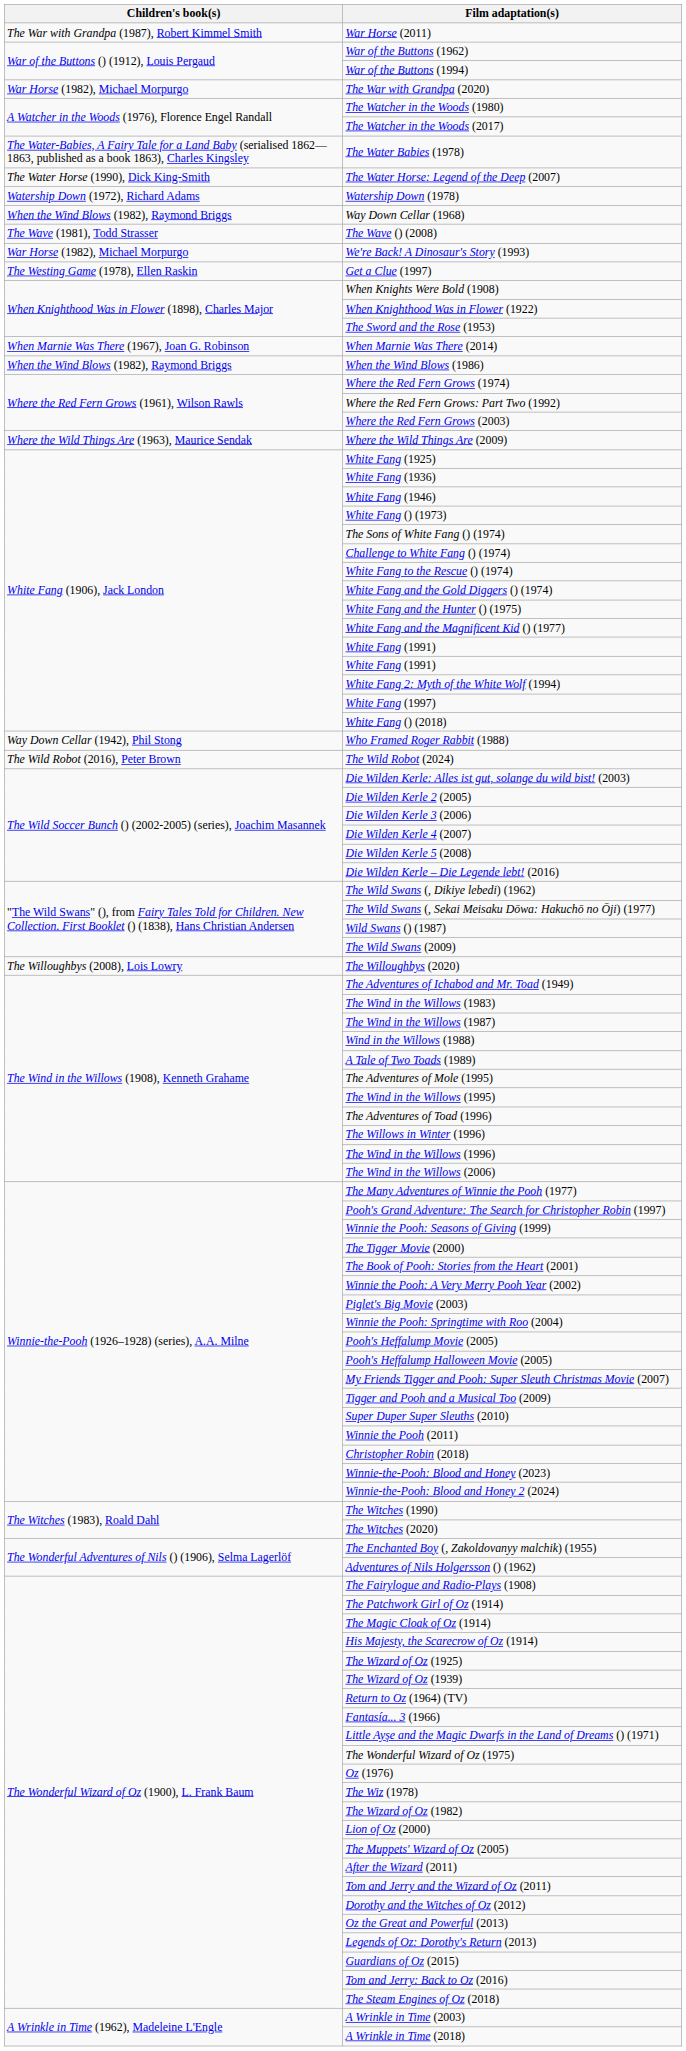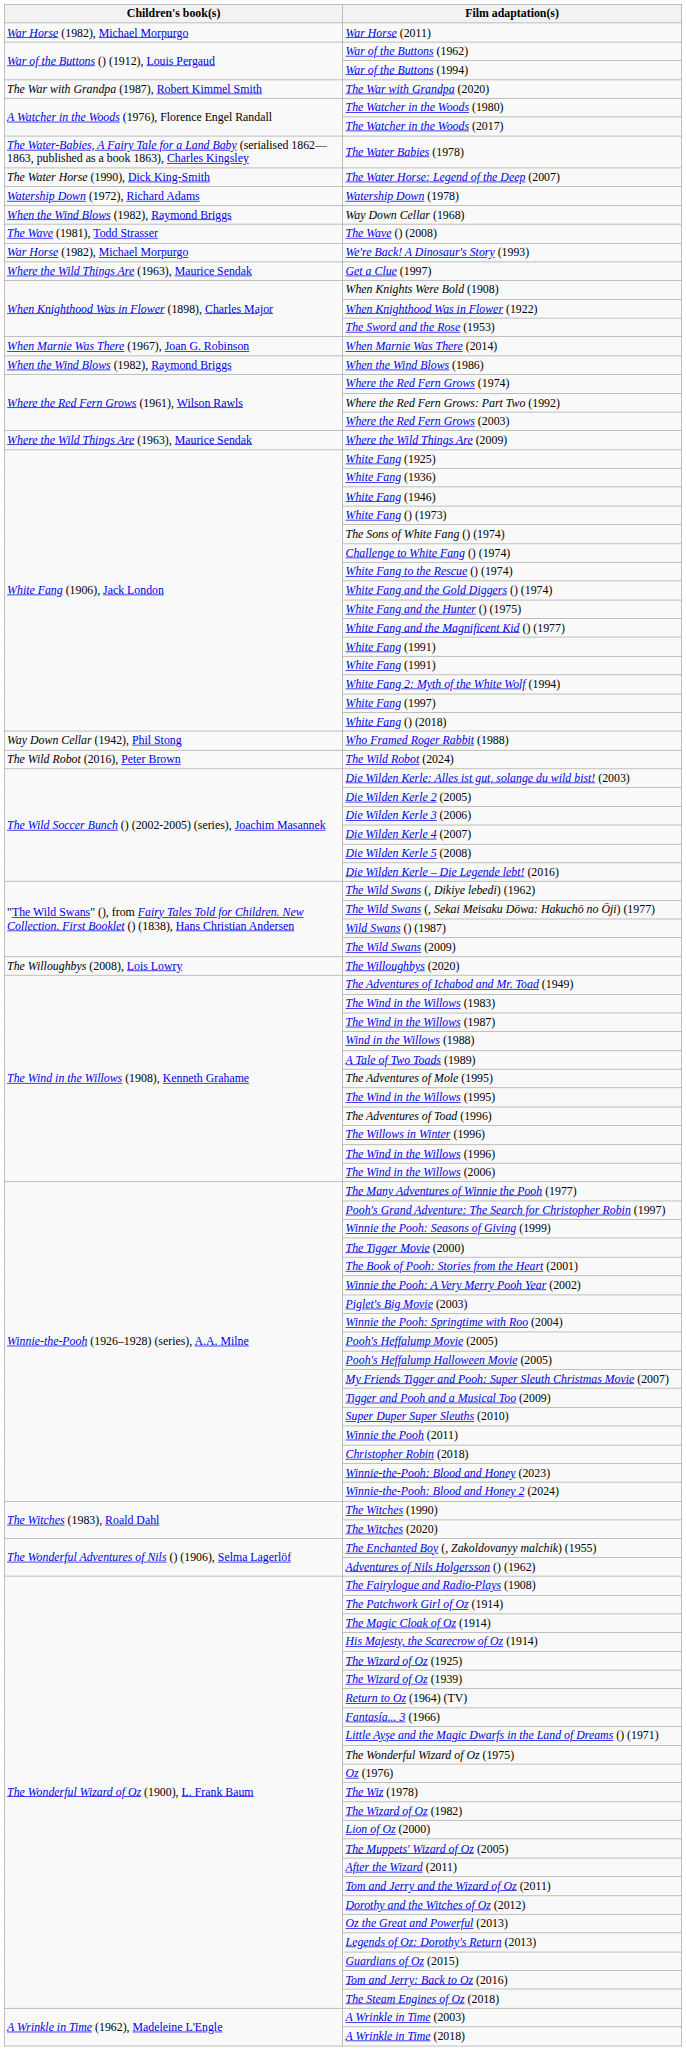(134, 32) The War with Grandpa (1987), Robert Kimmel Smith -> (98, 32) War Horse (1982), Michael Morpurgo
(98, 88) War Horse (1982), Michael Morpurgo -> (134, 88) The War with Grandpa (1987), Robert Kimmel Smith
(102, 271) The Westing Game (1978), Ellen Raskin -> (130, 271) Where the Wild Things Are (1963), Maurice Sendak
